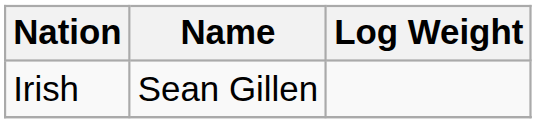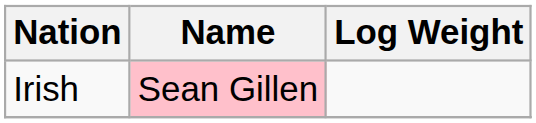(228, 88) no background -> (228, 88) pink background
